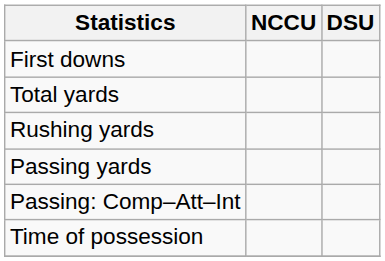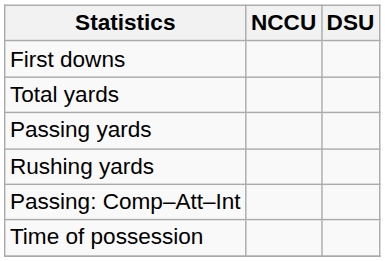rows swapped: (82, 130) <-> (81, 166)
